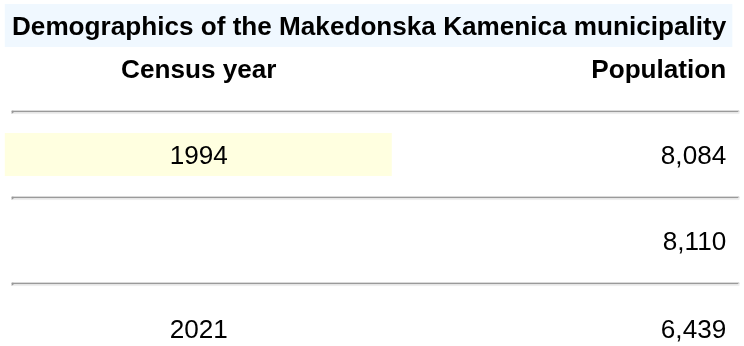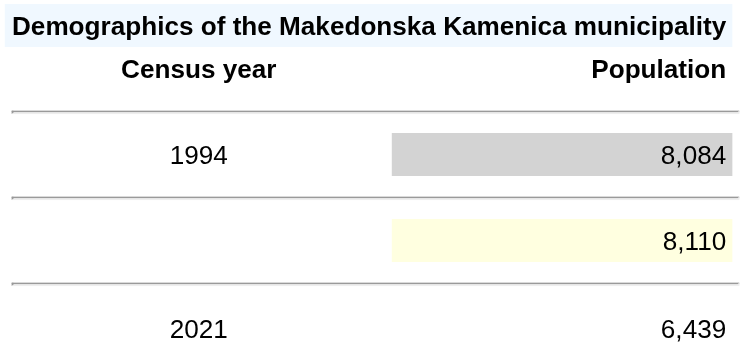(199, 155) lightyellow background -> (199, 155) no background
(694, 155) no background -> (694, 155) lightgrey background
(695, 241) no background -> (695, 241) lightyellow background
